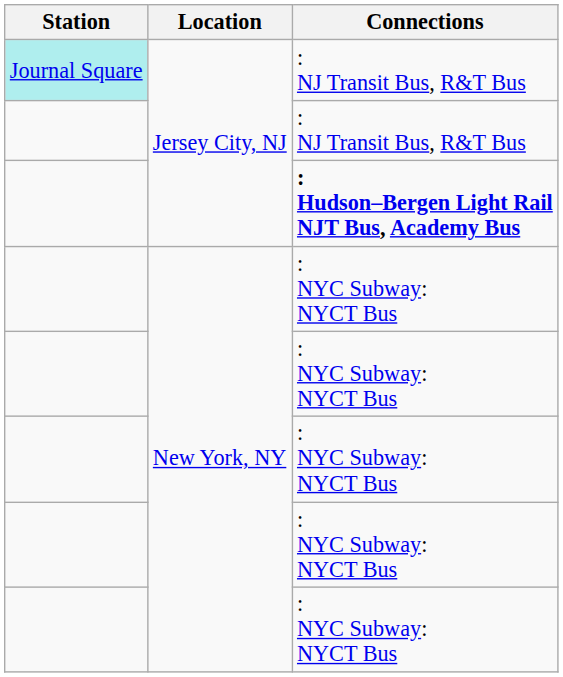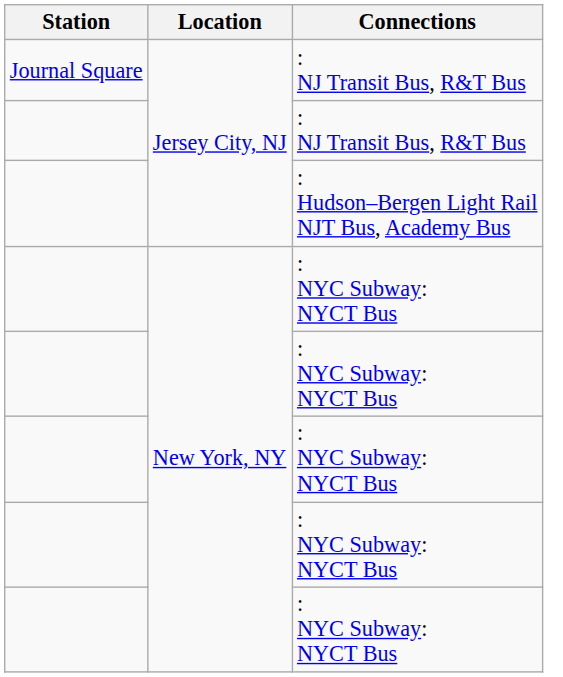(76, 69) paleturquoise background -> (76, 69) no background
(425, 203) bold -> (417, 203) normal
